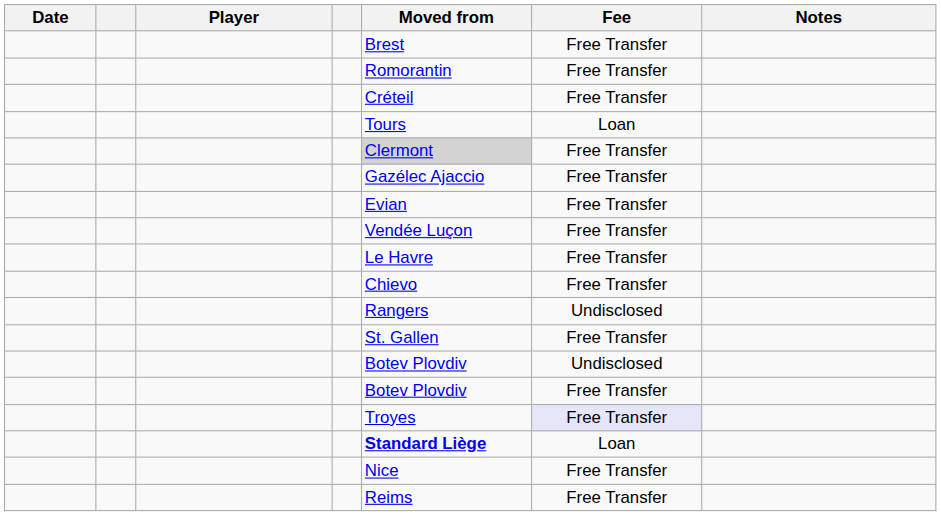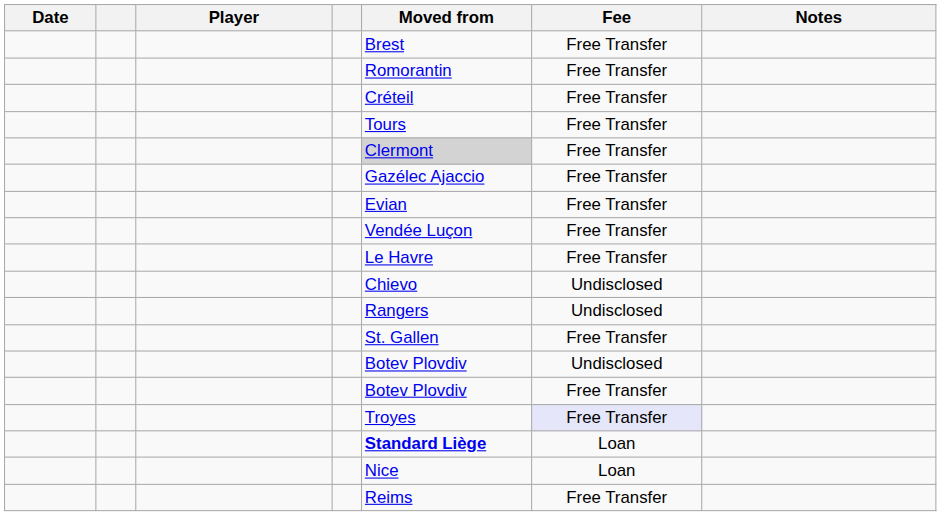(617, 124) Loan -> (617, 124) Free Transfer
(617, 284) Free Transfer -> (617, 284) Undisclosed
(617, 470) Free Transfer -> (617, 470) Loan
